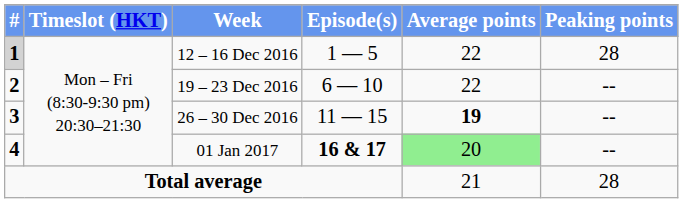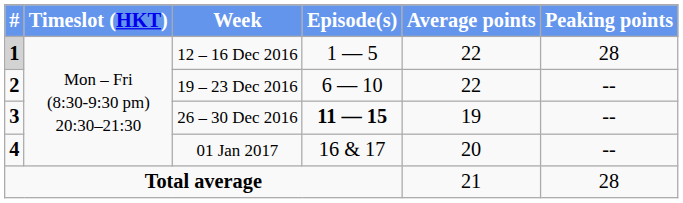(352, 117) normal -> (352, 117) bold
(471, 117) bold -> (471, 117) normal
(352, 149) bold -> (352, 149) normal
(471, 149) lightgreen background -> (471, 149) no background
